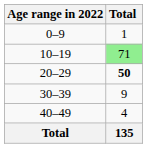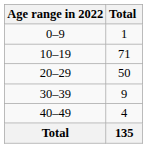(124, 53) lightgreen background -> (124, 53) no background
(124, 73) bold -> (124, 73) normal
